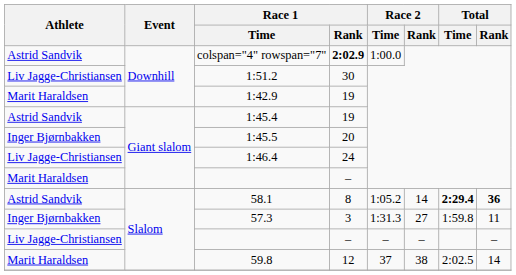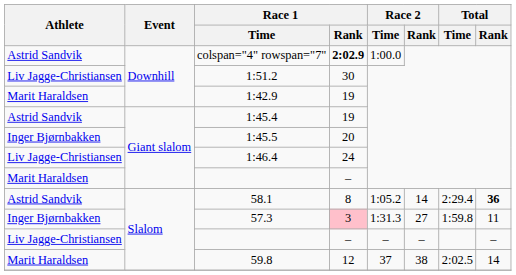(458, 198) bold -> (457, 198) normal
(348, 219) no background -> (348, 219) pink background
